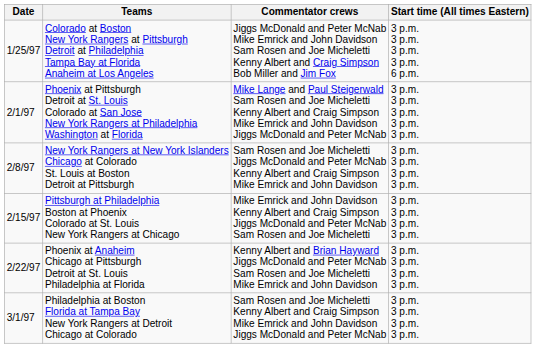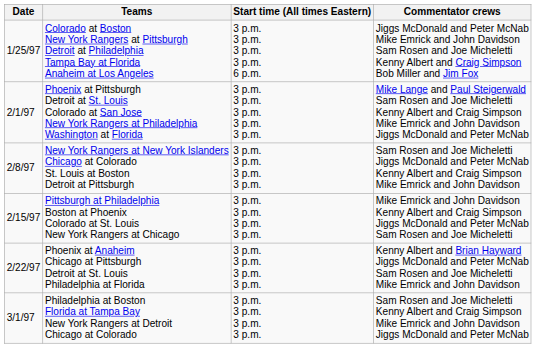columns swapped: (460, 12) <-> (310, 12)
